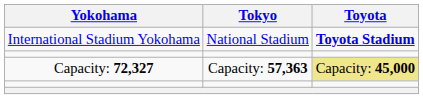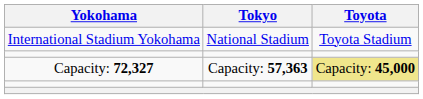(365, 39) bold -> (365, 39) normal
